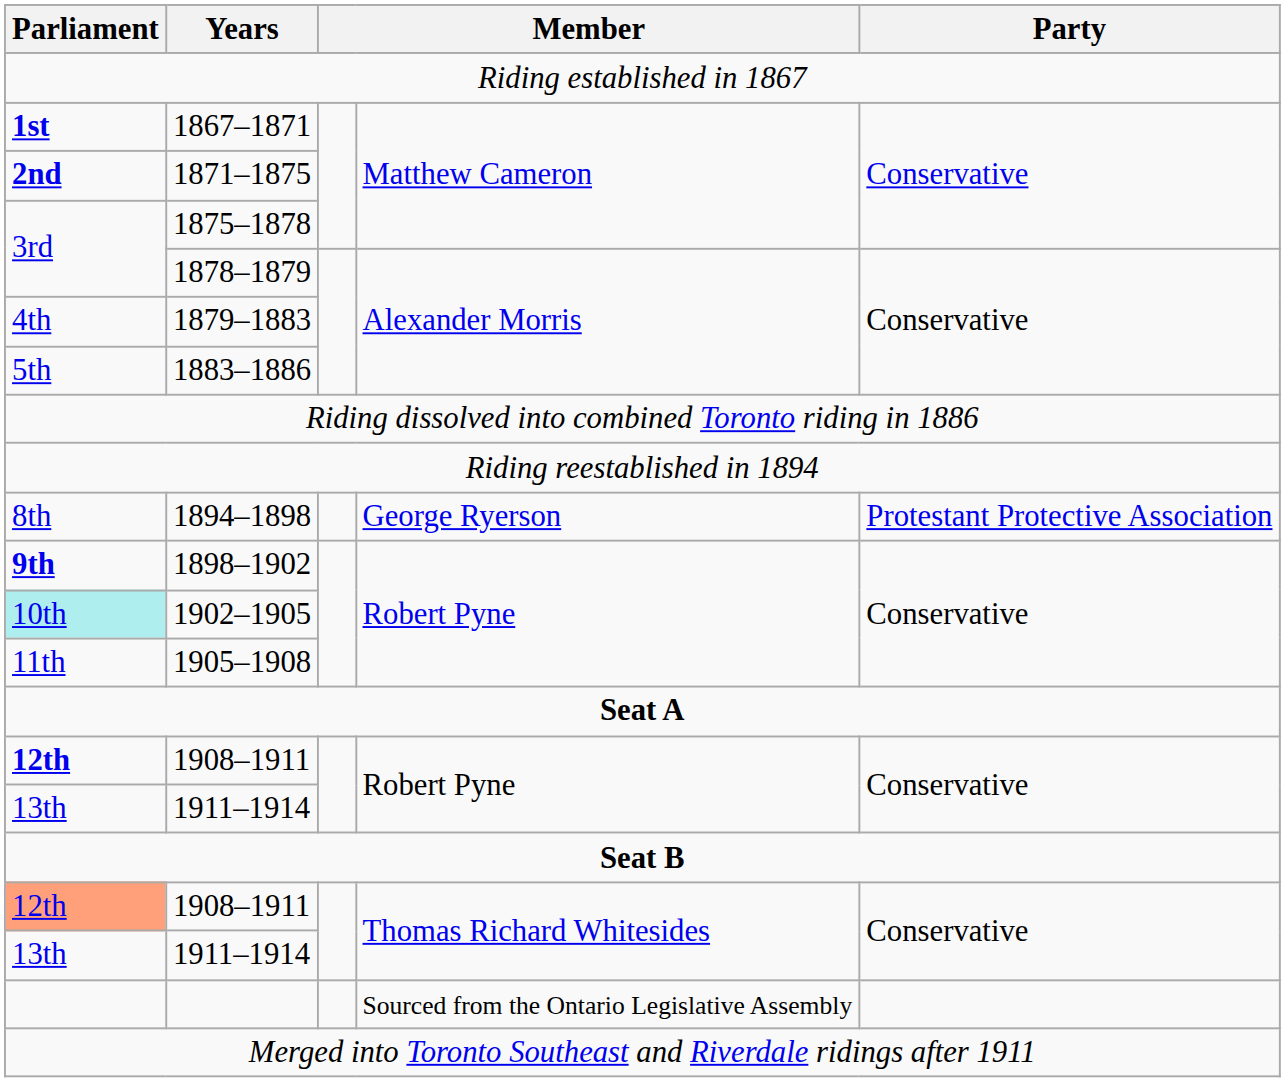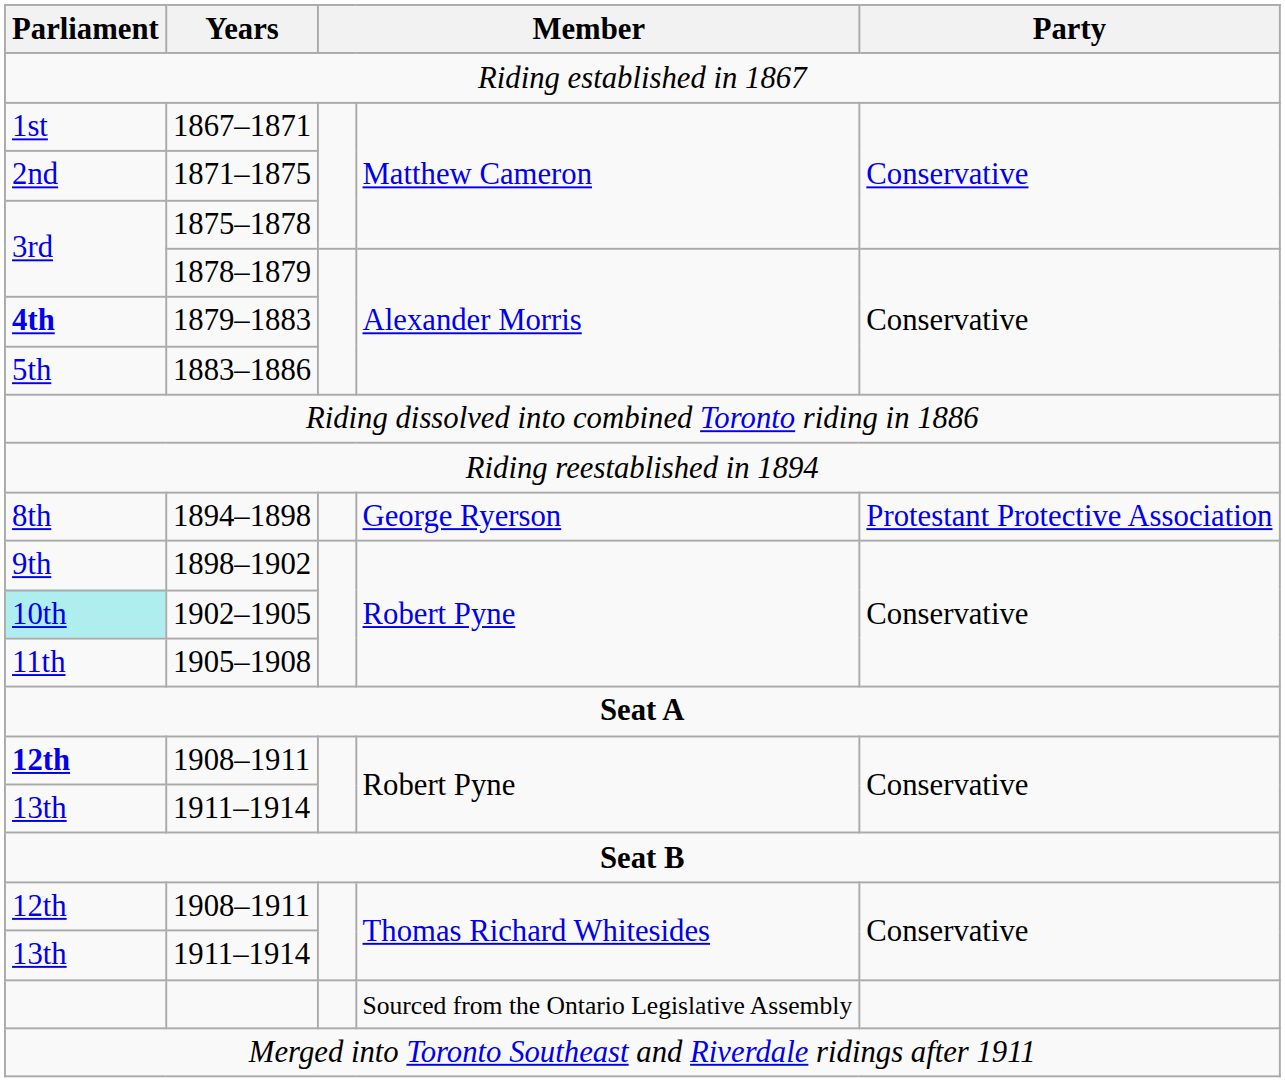(31, 126) bold -> (30, 126) normal
(37, 175) bold -> (35, 175) normal
(32, 321) normal -> (33, 321) bold
(33, 564) bold -> (32, 564) normal
(39, 905) lightsalmon background -> (39, 905) no background
